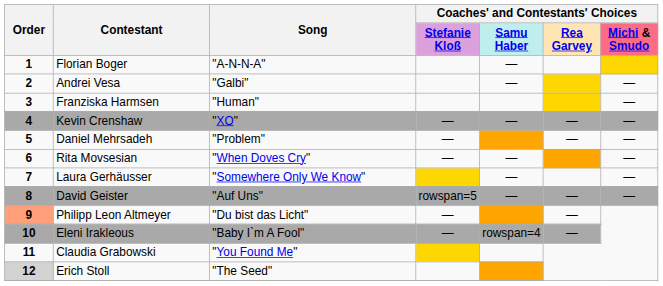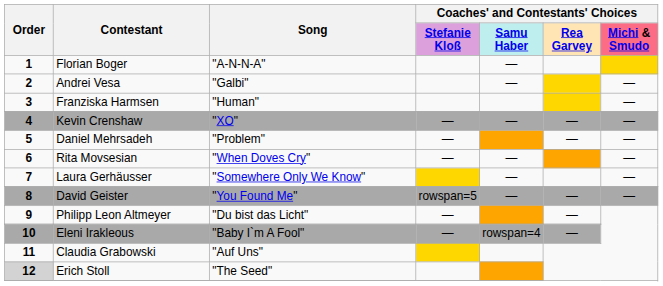(238, 196) "Auf Uns" -> (255, 196) "You Found Me"
(29, 214) lightsalmon background -> (29, 214) no background
(255, 252) "You Found Me" -> (238, 252) "Auf Uns"
